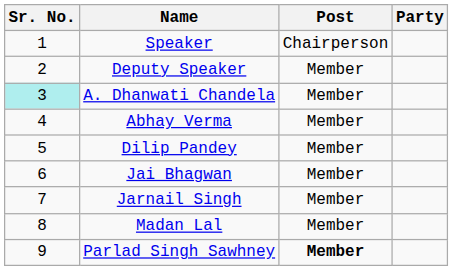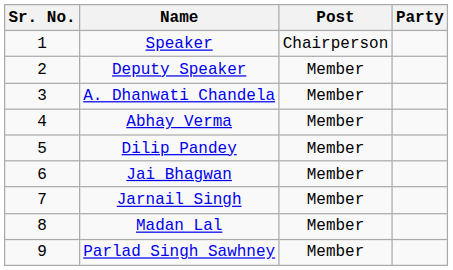(42, 96) paleturquoise background -> (42, 96) no background
(336, 252) bold -> (336, 252) normal
